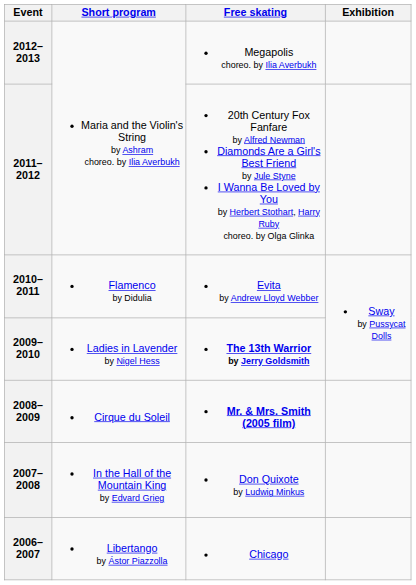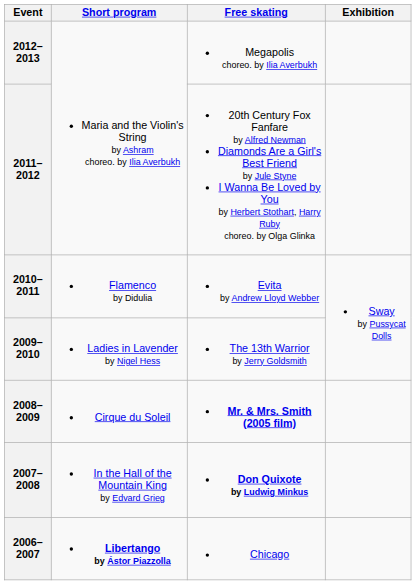(255, 355) bold -> (256, 355) normal
(255, 486) normal -> (256, 486) bold
(119, 555) normal -> (119, 555) bold
